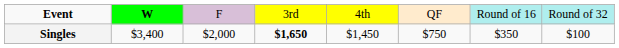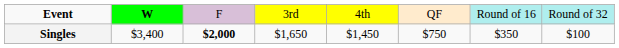(219, 34) normal -> (219, 34) bold
(291, 34) bold -> (291, 34) normal
